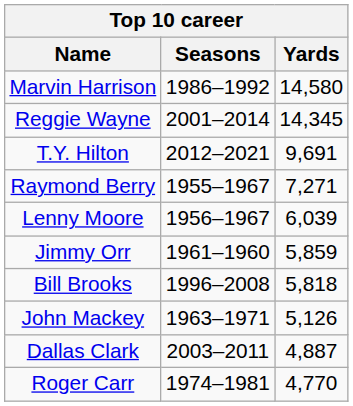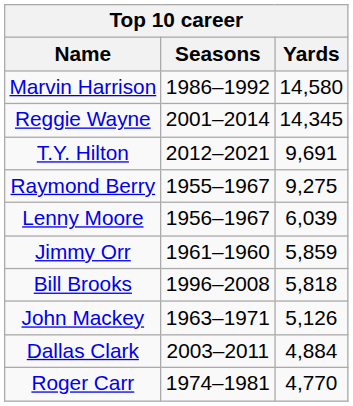(311, 185) 7,271 -> (311, 185) 9,275
(311, 350) 4,887 -> (311, 350) 4,884
